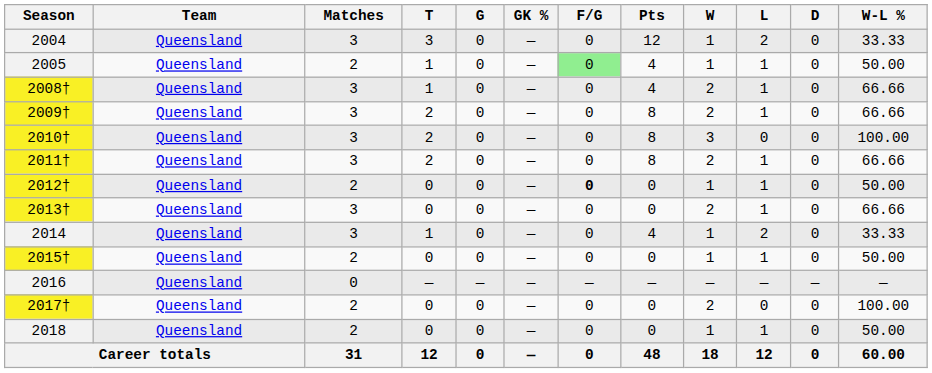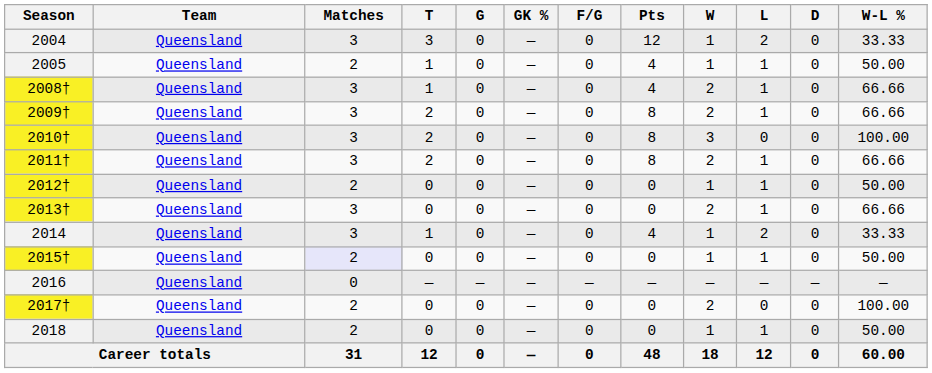(589, 65) lightgreen background -> (589, 65) no background
(589, 186) bold -> (589, 186) normal
(354, 258) no background -> (354, 258) lavender background
